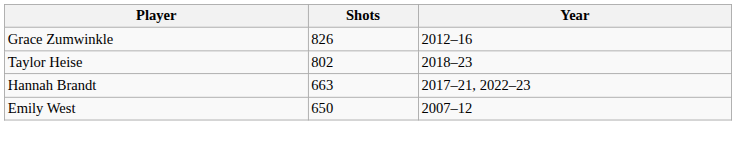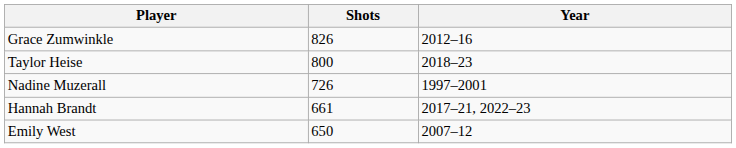(322, 62) 802 -> (322, 62) 800
+ row: (57, 85)
(322, 85) 663 -> (322, 108) 661
